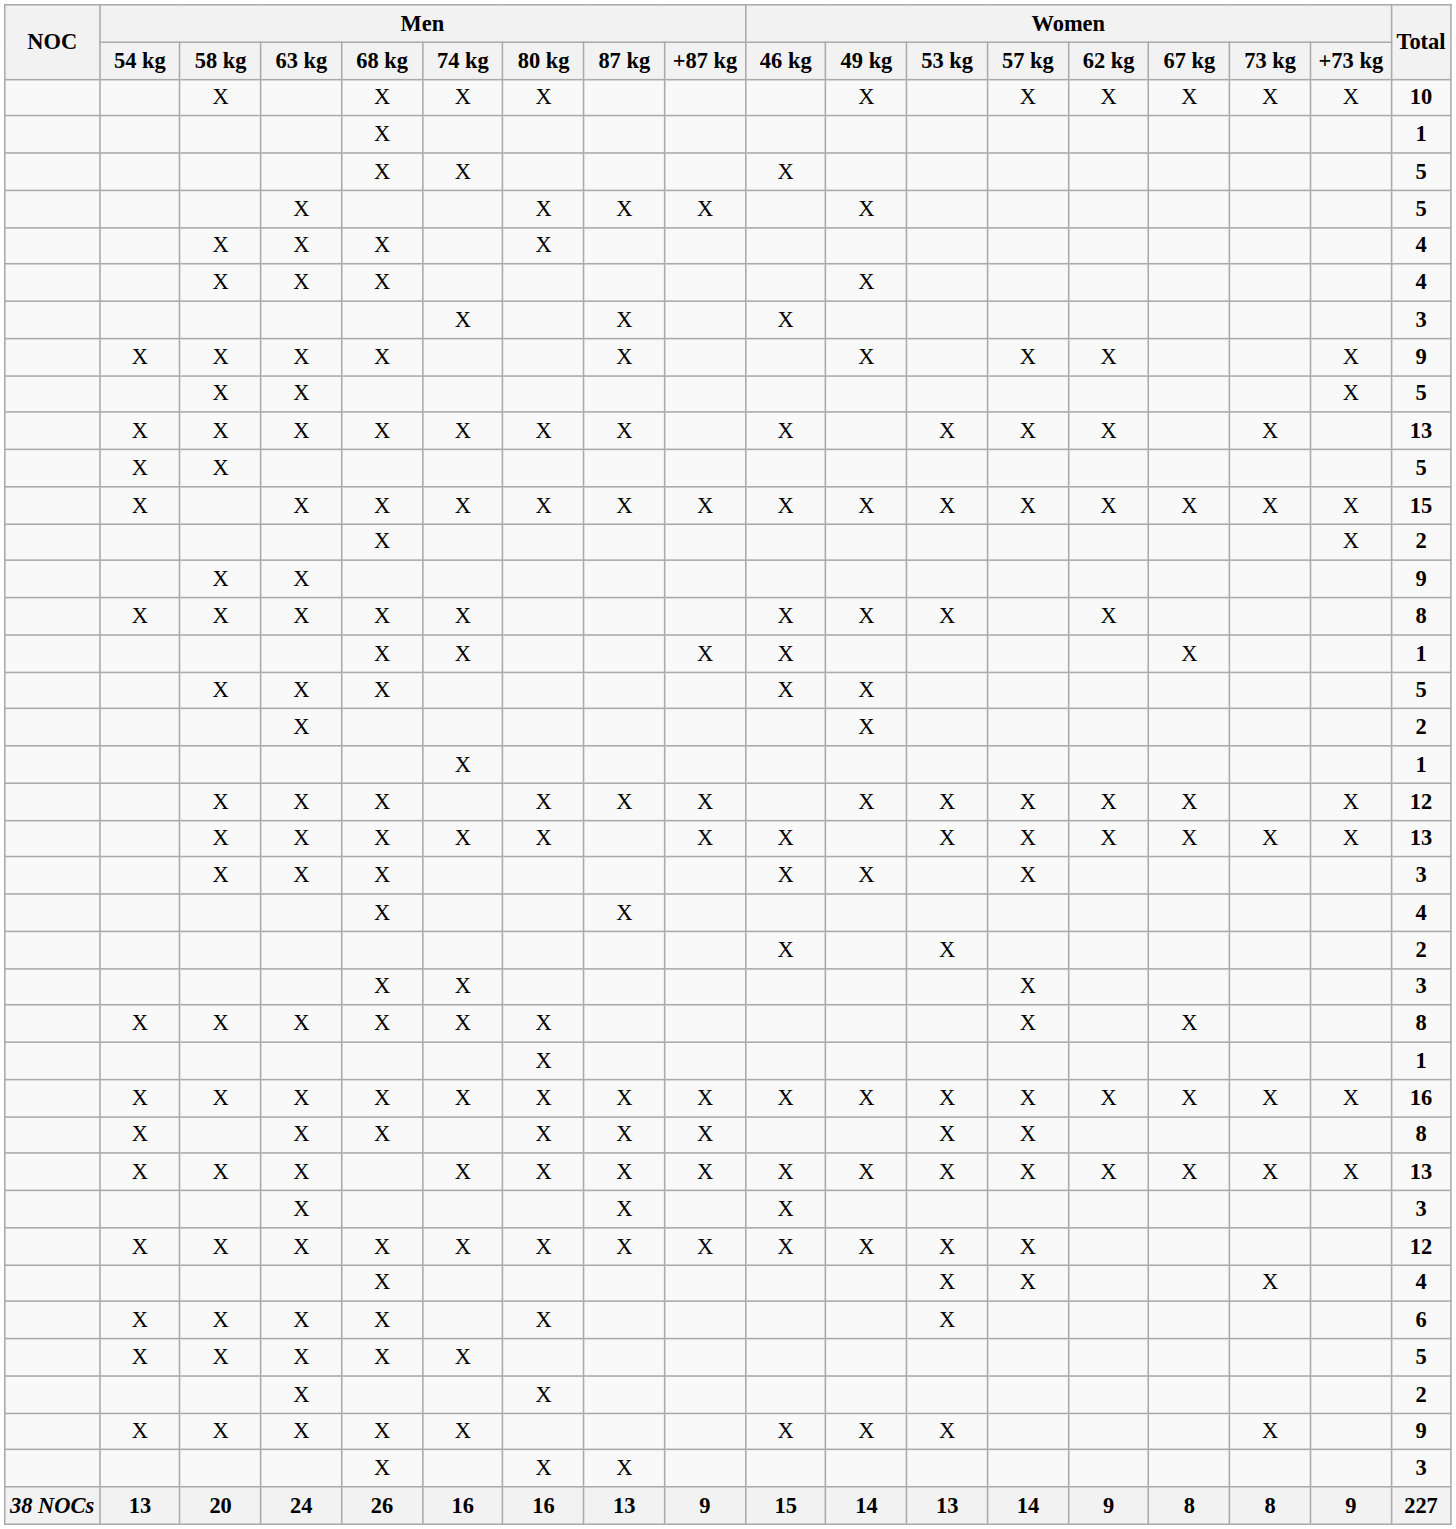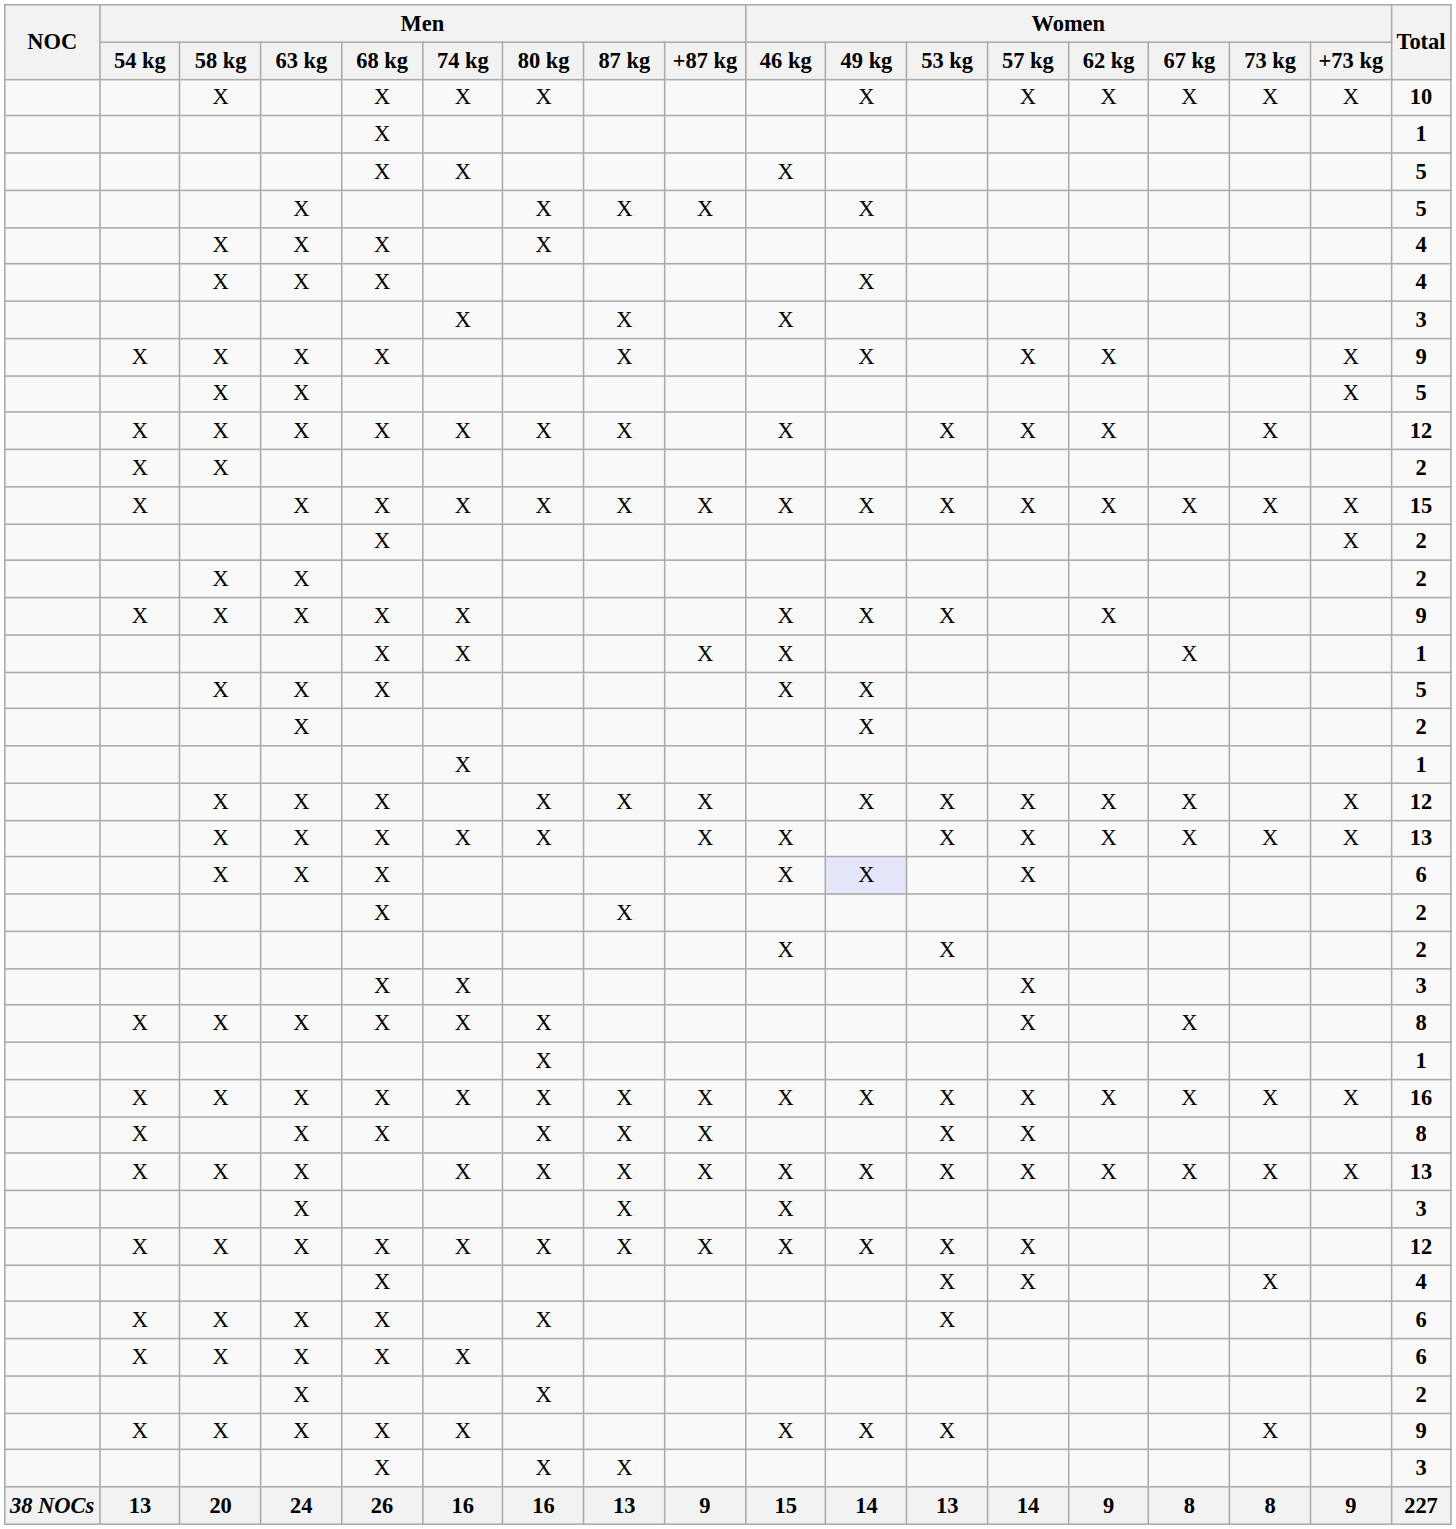(1421, 430) 13 -> (1421, 430) 12
(1421, 468) 5 -> (1421, 468) 2
(1421, 579) 9 -> (1421, 579) 2
(1421, 616) 8 -> (1421, 616) 9
(866, 875) no background -> (866, 875) lavender background
(1421, 875) 3 -> (1421, 875) 6
(1421, 912) 4 -> (1421, 912) 2
(1421, 1357) 5 -> (1421, 1357) 6
